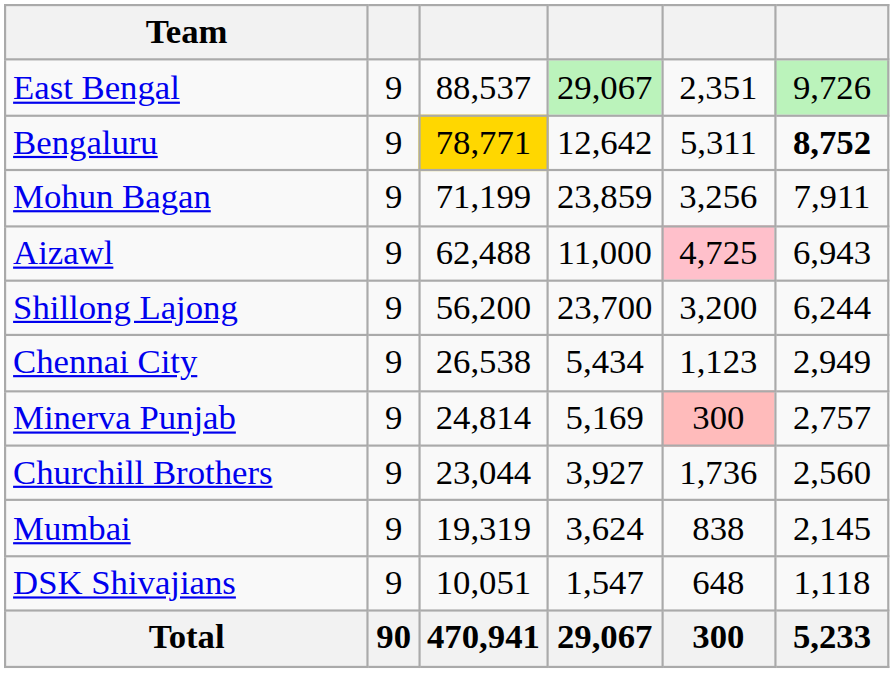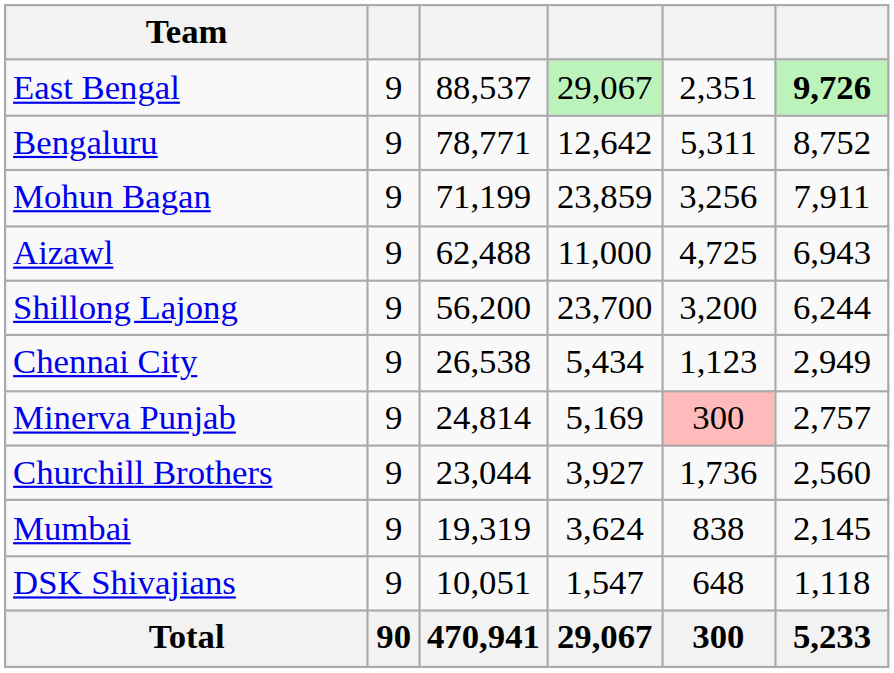(832, 87) normal -> (832, 87) bold
(483, 142) gold background -> (483, 142) no background
(832, 142) bold -> (832, 142) normal
(718, 252) pink background -> (718, 252) no background
